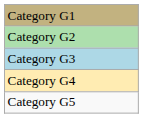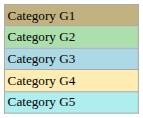(41, 102) no background -> (41, 102) paleturquoise background
